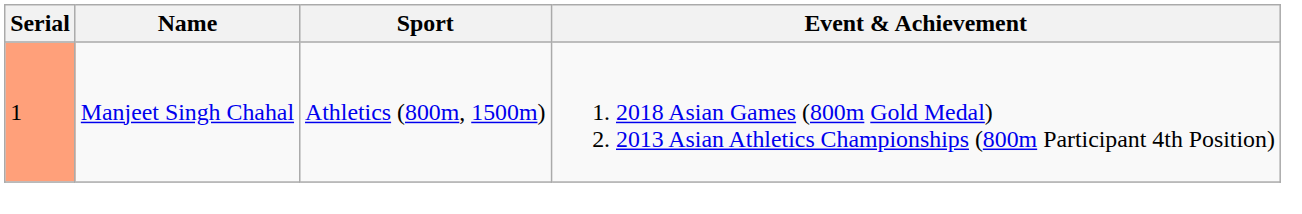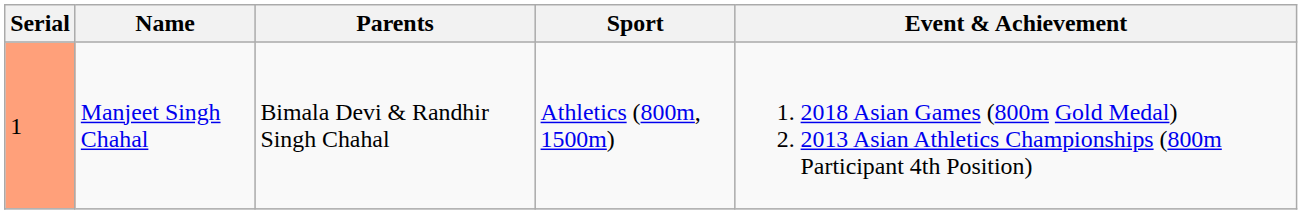+ column: (395, 23)
